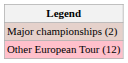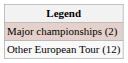(64, 49) pink background -> (64, 49) no background
